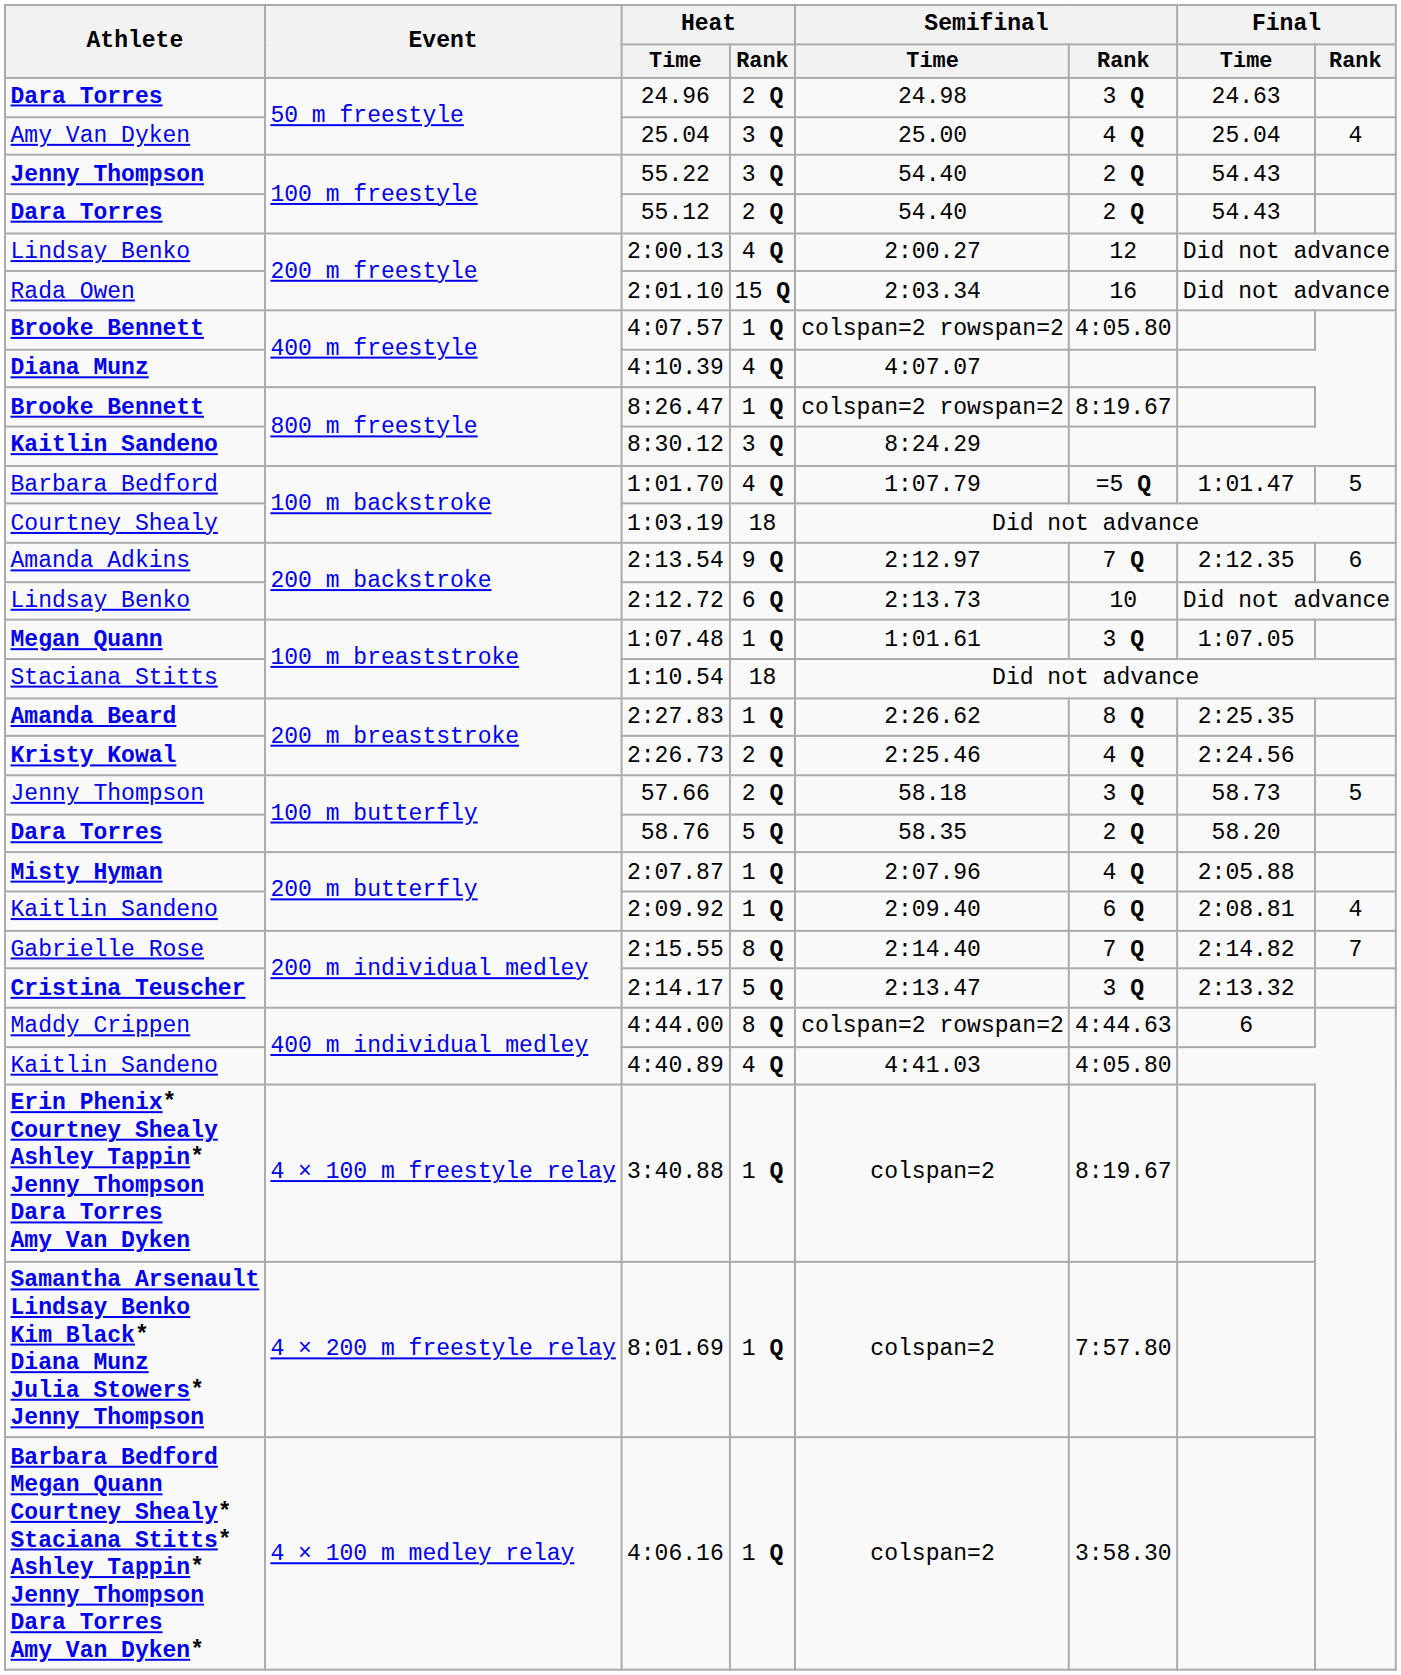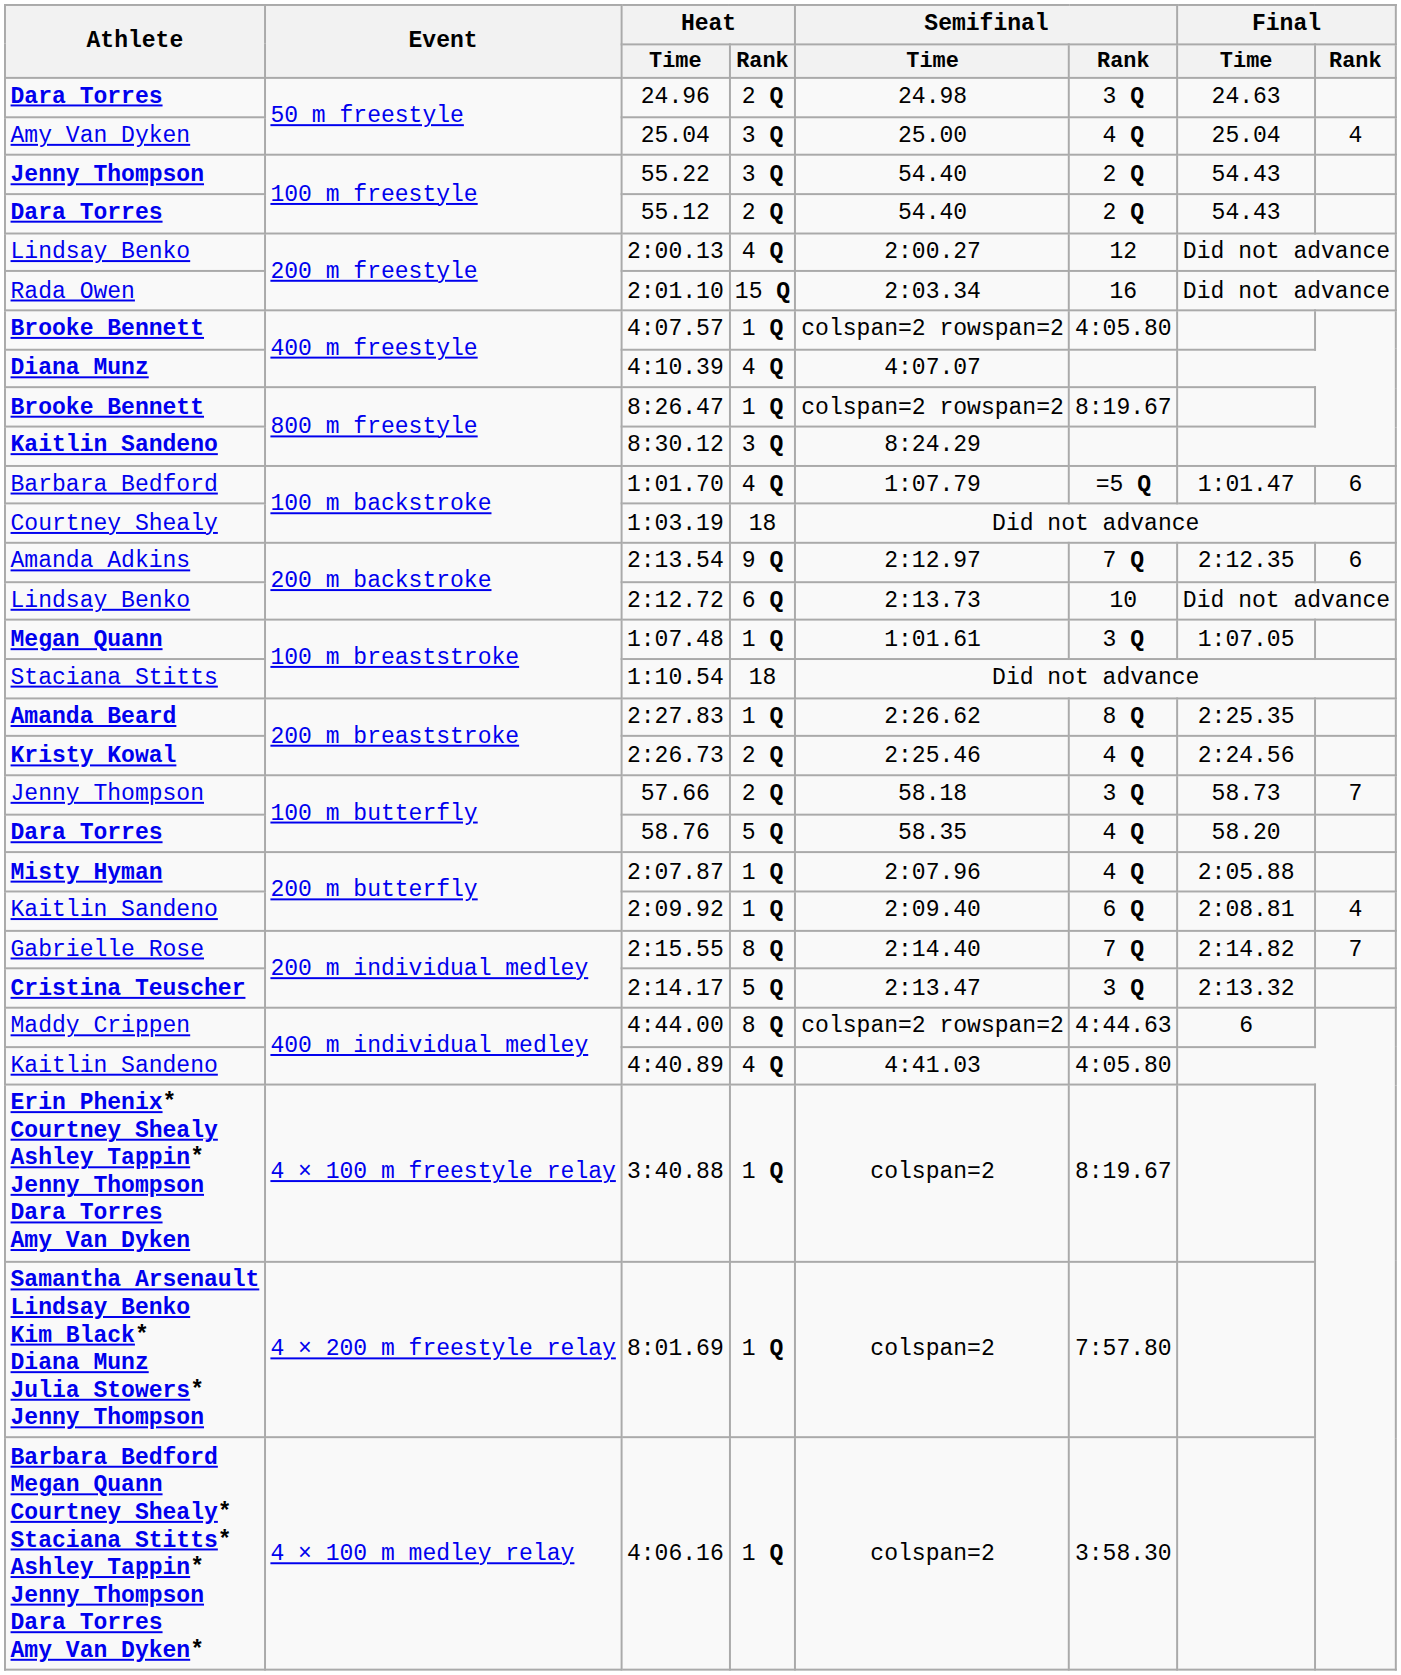(1355, 484) 5 -> (1355, 484) 6
(1355, 794) 5 -> (1355, 794) 7
(1123, 833) 2 Q -> (1123, 833) 4 Q
